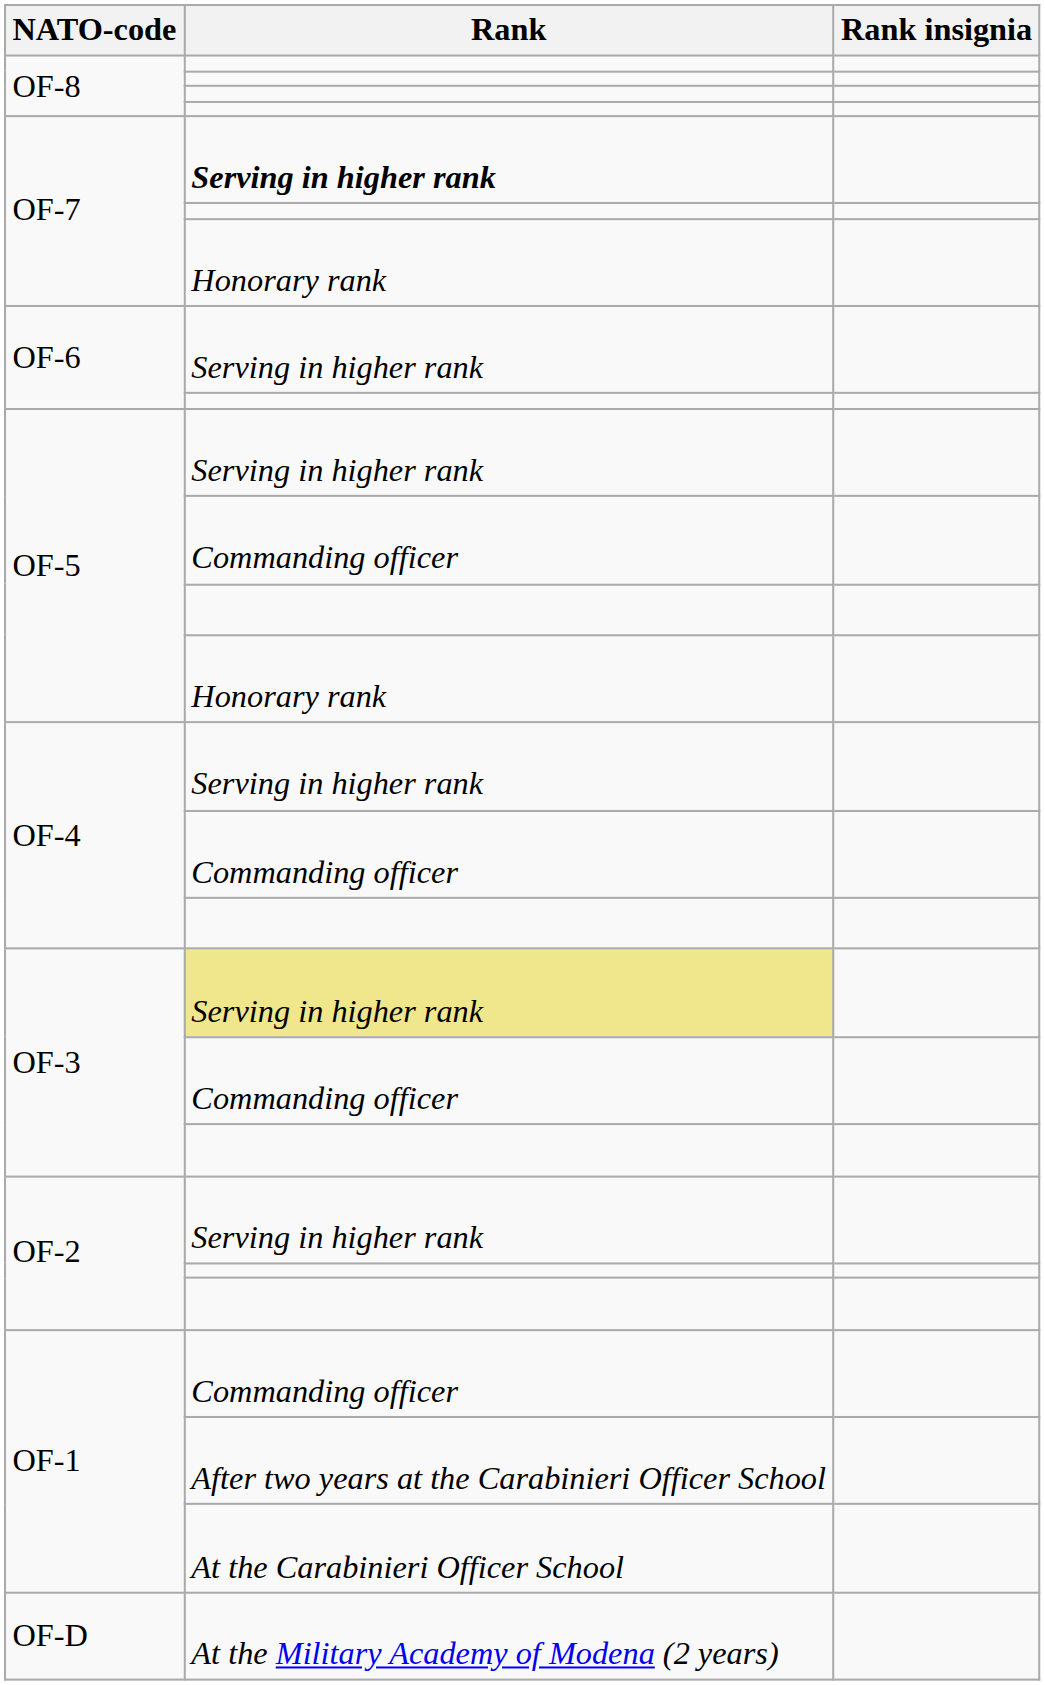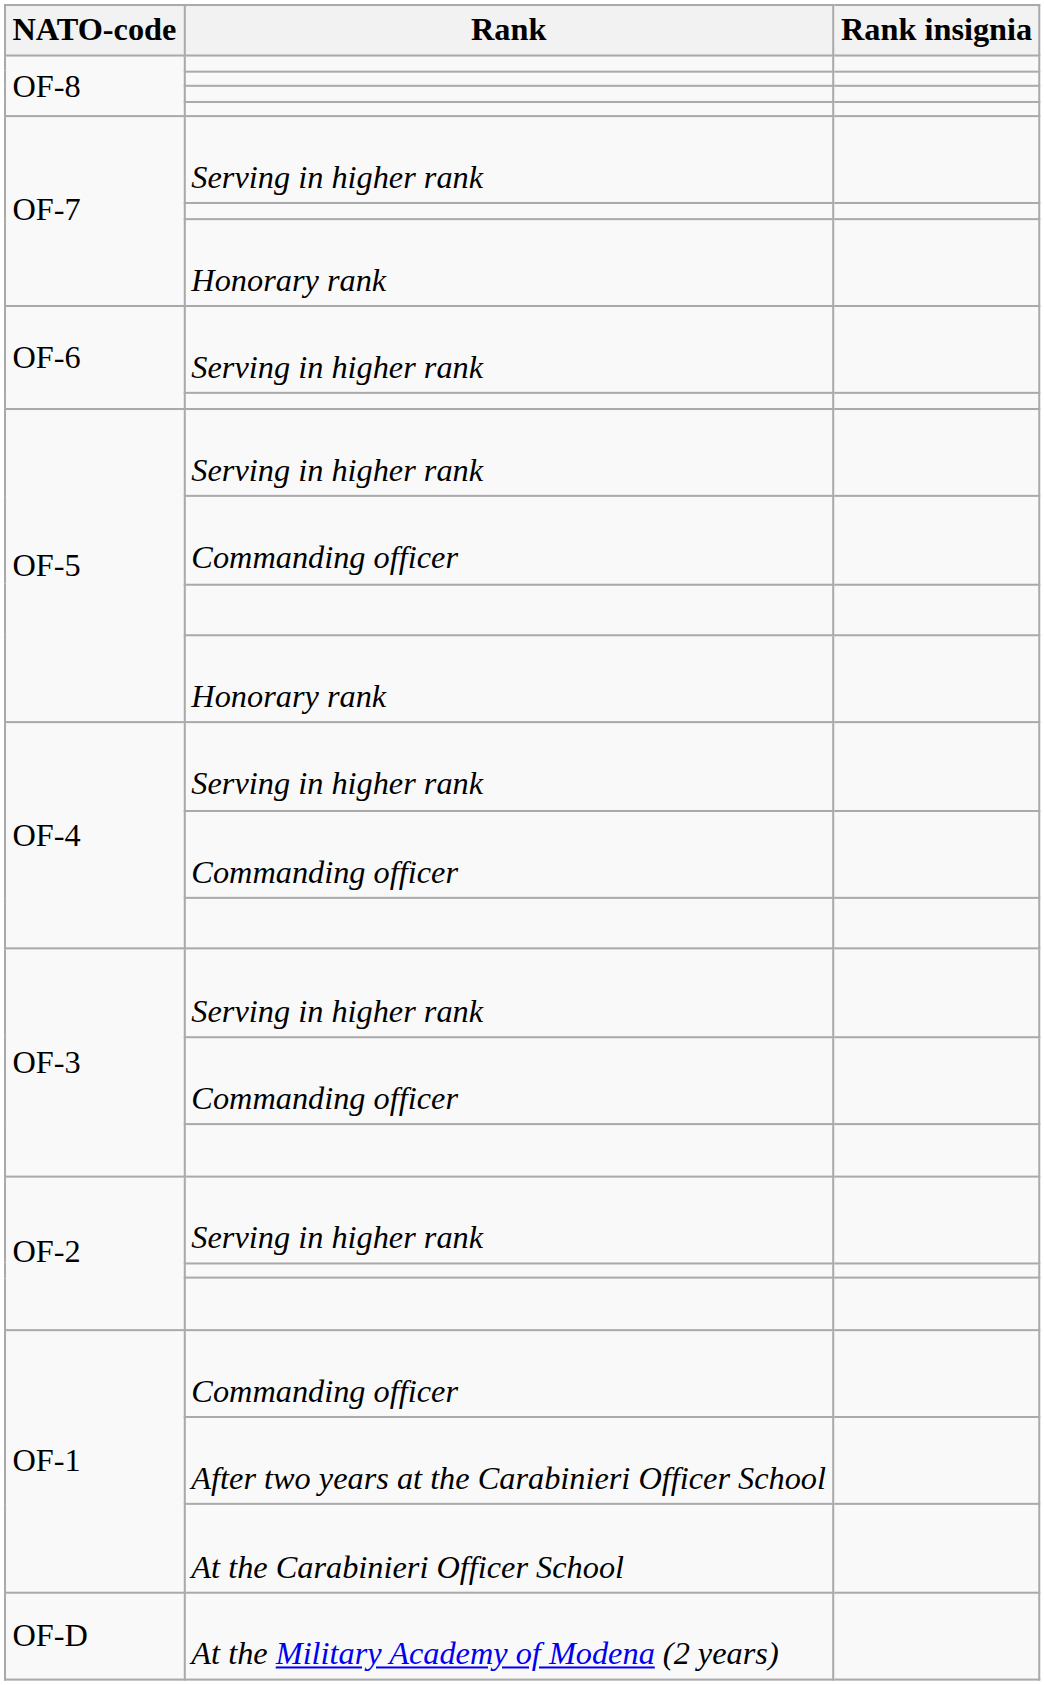(344, 177) bold -> (337, 177) normal
(337, 1010) khaki background -> (337, 1010) no background
